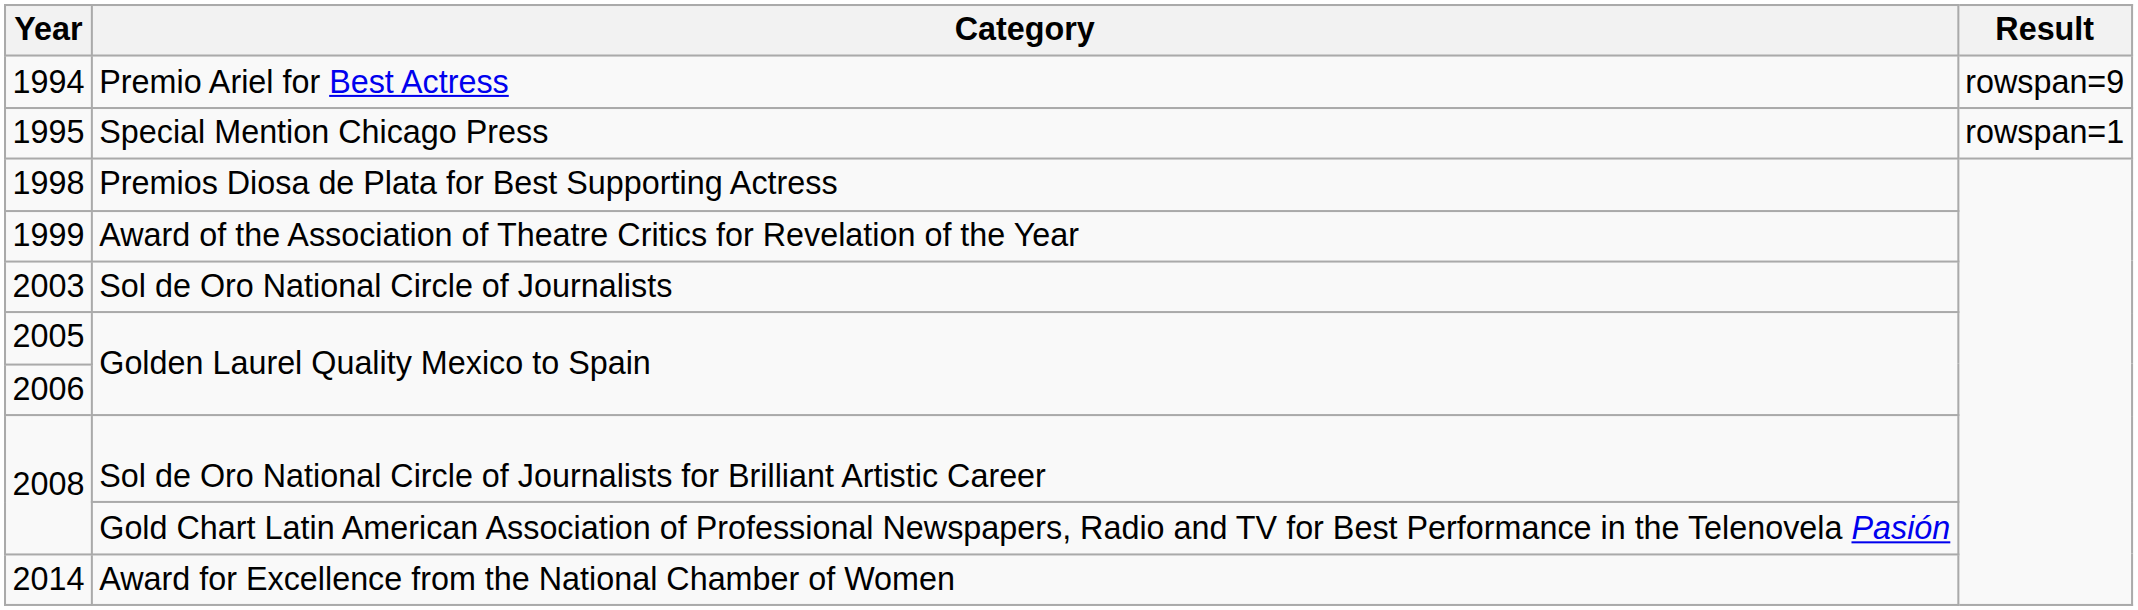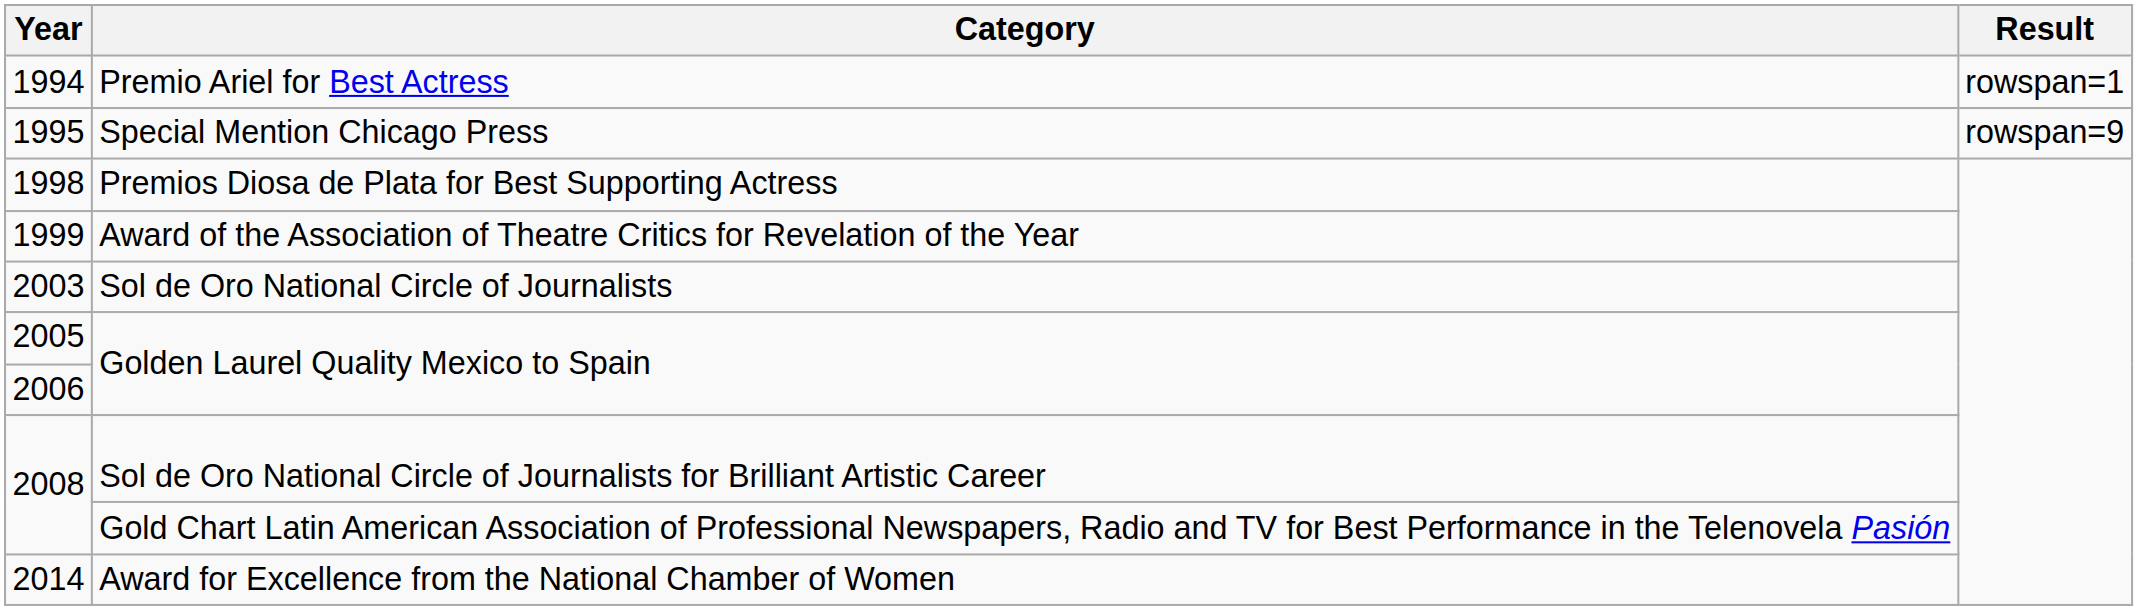(2045, 81) rowspan=9 -> (2045, 81) rowspan=1
(2045, 132) rowspan=1 -> (2045, 132) rowspan=9
